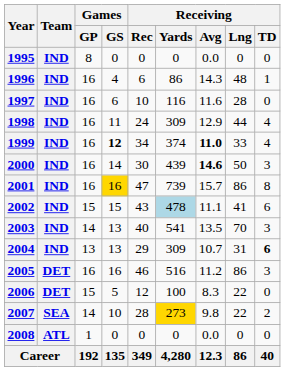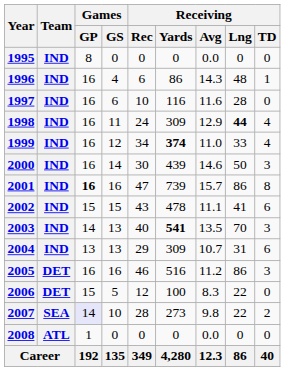(240, 121) normal -> (240, 121) bold
(115, 143) bold -> (115, 143) normal
(176, 143) normal -> (176, 143) bold
(211, 143) bold -> (211, 143) normal
(211, 164) bold -> (211, 164) normal
(88, 185) normal -> (88, 185) bold
(115, 185) gold background -> (115, 185) no background
(176, 206) lightblue background -> (176, 206) no background
(176, 228) normal -> (176, 228) bold
(267, 249) bold -> (267, 249) normal
(88, 313) no background -> (88, 313) lavender background
(176, 313) gold background -> (176, 313) no background
